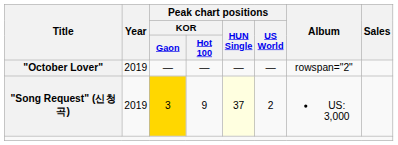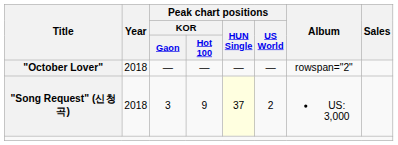(136, 68) 2019 -> (136, 68) 2018
(136, 106) 2019 -> (136, 106) 2018
(168, 106) gold background -> (168, 106) no background
